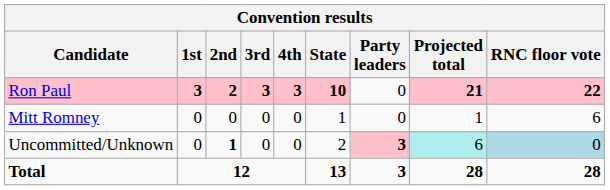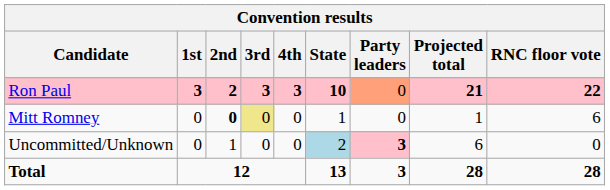(402, 90) no background -> (402, 90) lightsalmon background
(233, 117) normal -> (233, 117) bold
(266, 117) no background -> (266, 117) khaki background
(233, 144) bold -> (233, 144) normal
(342, 144) no background -> (342, 144) lightblue background
(479, 144) paleturquoise background -> (479, 144) no background
(597, 144) lightblue background -> (597, 144) no background
